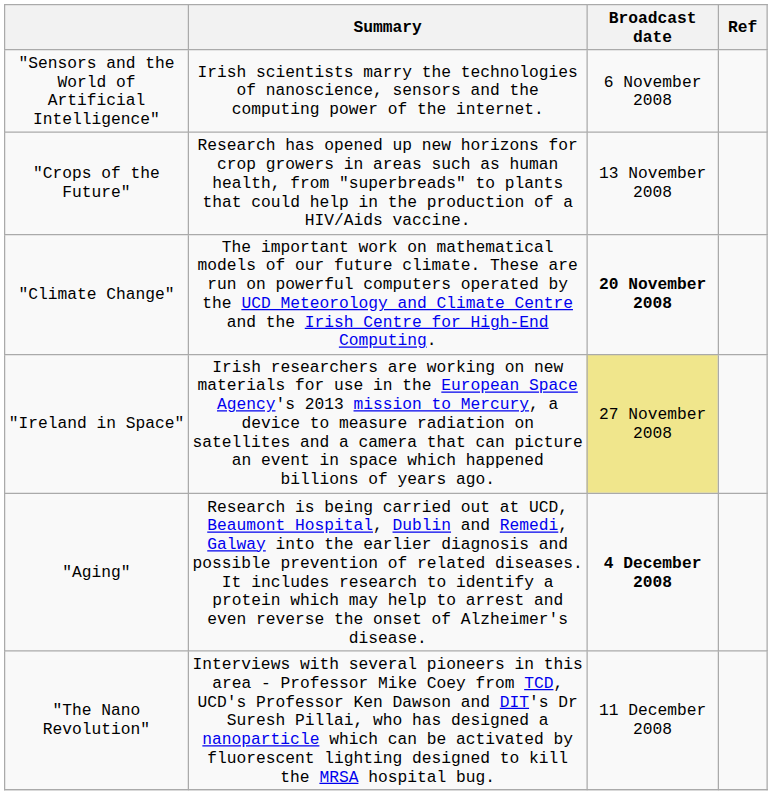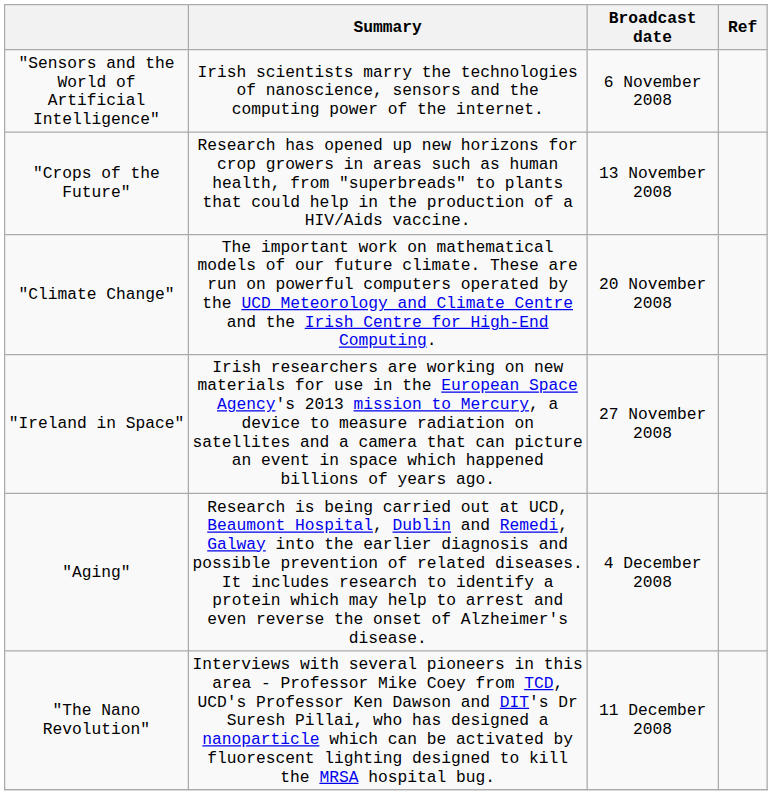(653, 294) bold -> (653, 294) normal
(653, 424) khaki background -> (653, 424) no background
(653, 572) bold -> (653, 572) normal
